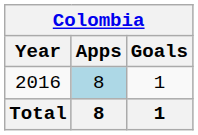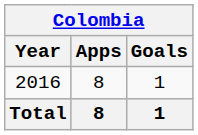(99, 83) lightblue background -> (99, 83) no background
